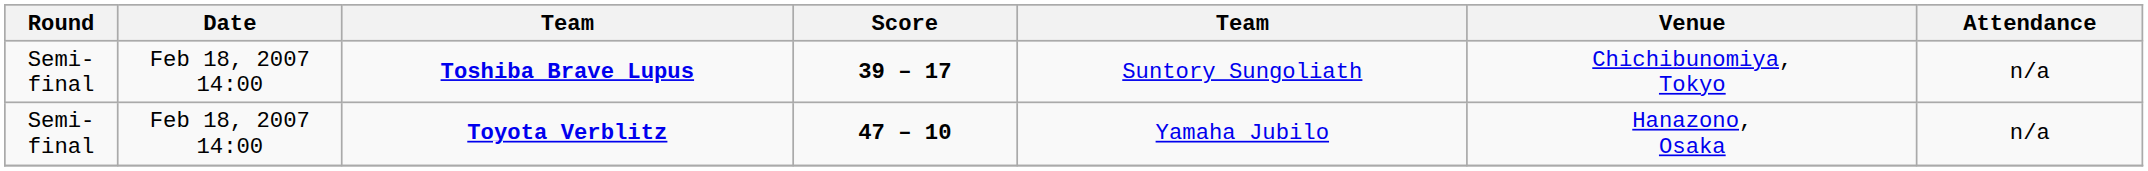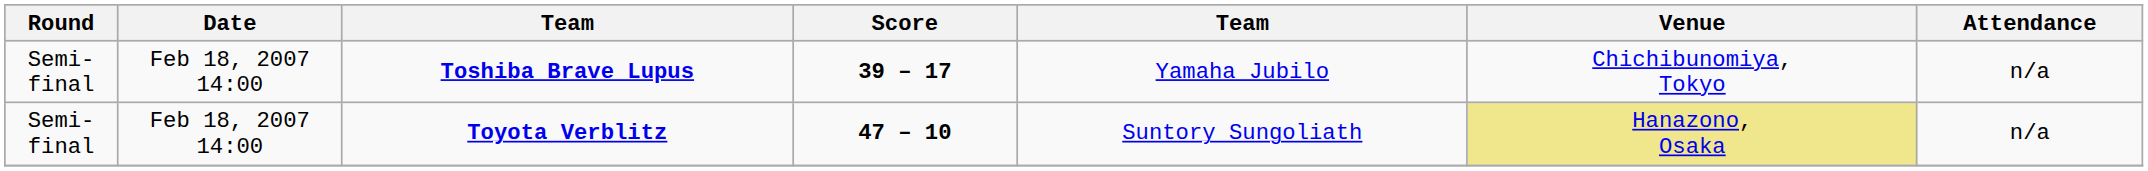(1242, 72) Suntory Sungoliath -> (1242, 72) Yamaha Jubilo
(1242, 134) Yamaha Jubilo -> (1242, 134) Suntory Sungoliath
(1692, 134) no background -> (1692, 134) khaki background
